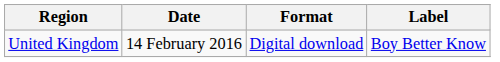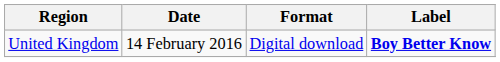(428, 43) normal -> (431, 43) bold
